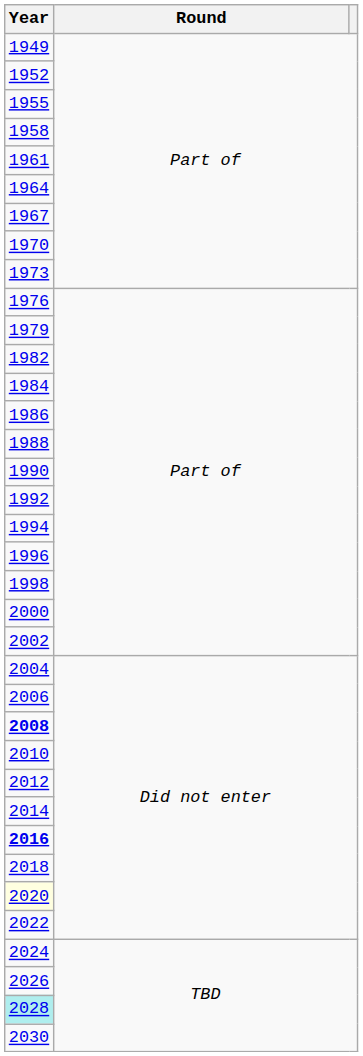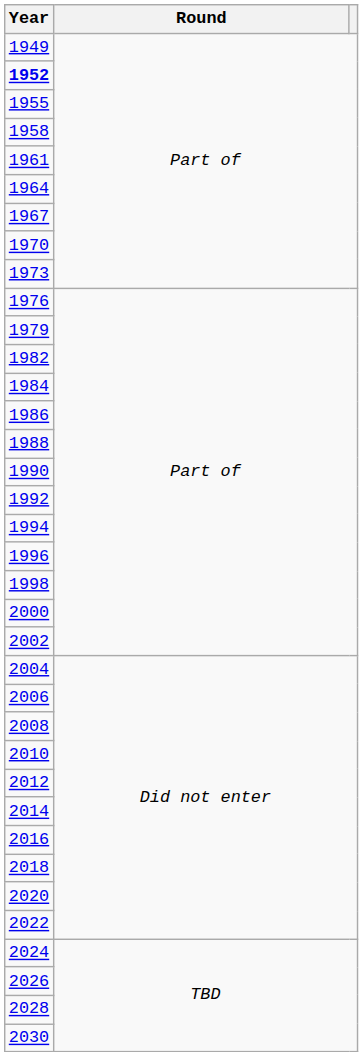(29, 75) normal -> (29, 75) bold
(29, 726) bold -> (29, 726) normal
(29, 839) bold -> (29, 839) normal
(29, 896) lightyellow background -> (29, 896) no background
(29, 1009) paleturquoise background -> (29, 1009) no background
